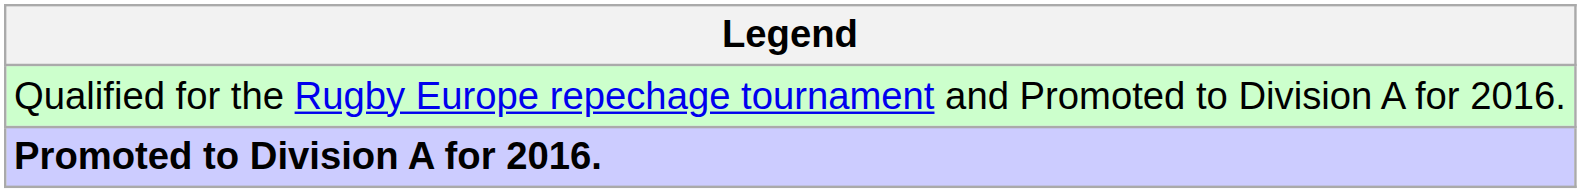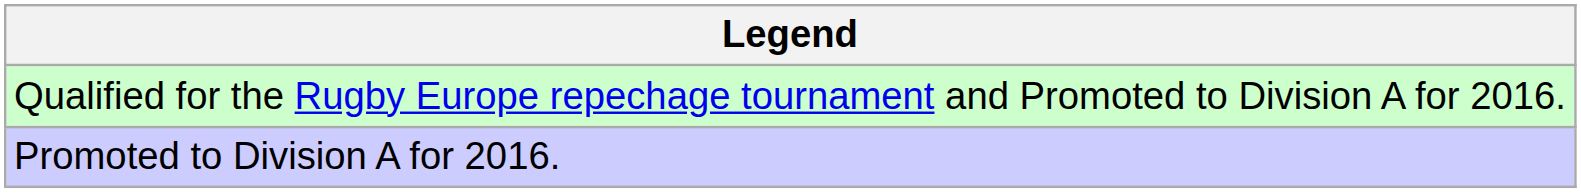(308, 156) bold -> (287, 156) normal
